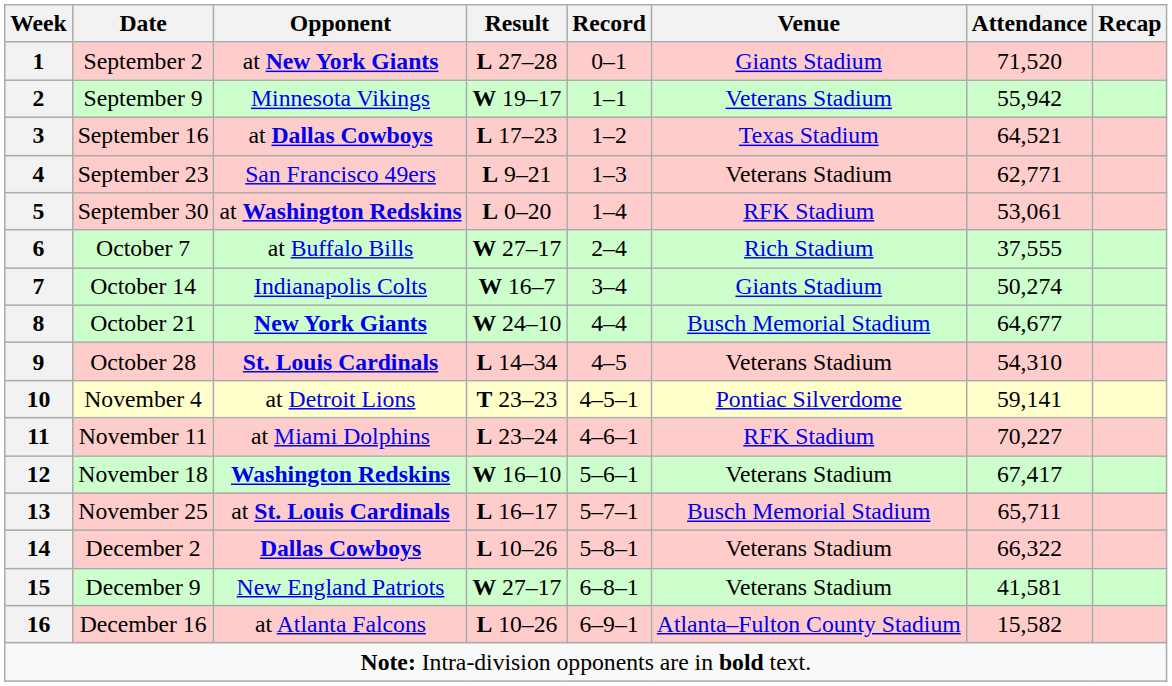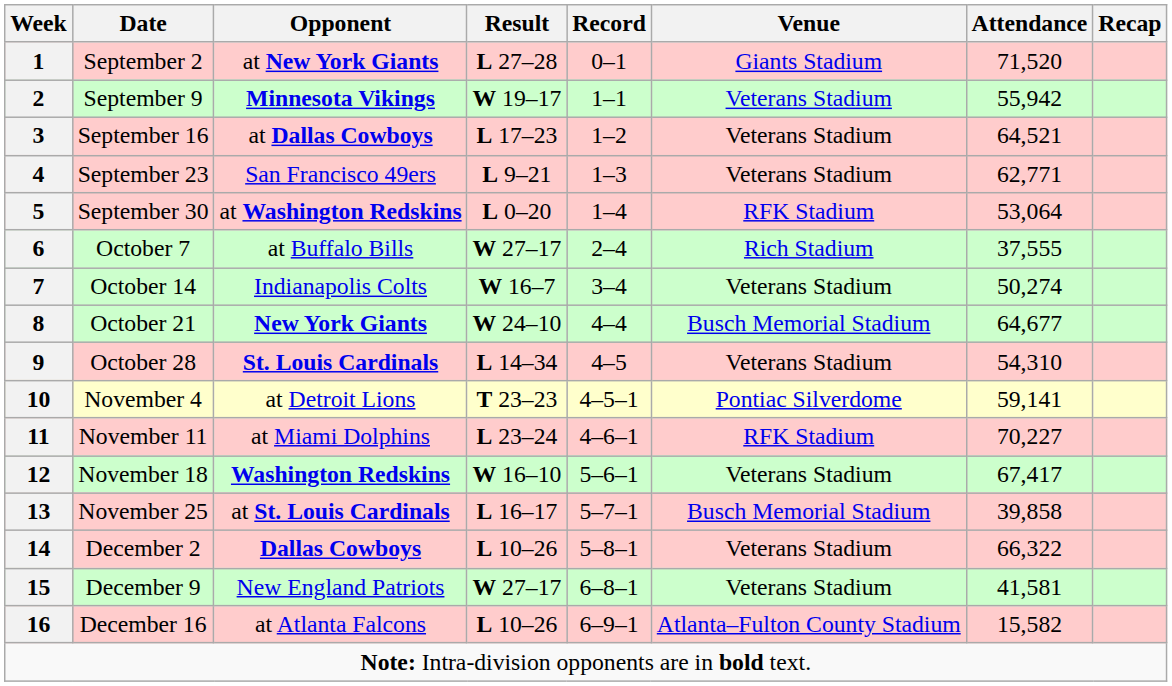(341, 98) normal -> (341, 98) bold
(809, 135) Texas Stadium -> (809, 135) Veterans Stadium
(1030, 211) 53,061 -> (1030, 211) 53,064
(809, 286) Giants Stadium -> (809, 286) Veterans Stadium
(1030, 511) 65,711 -> (1030, 511) 39,858
